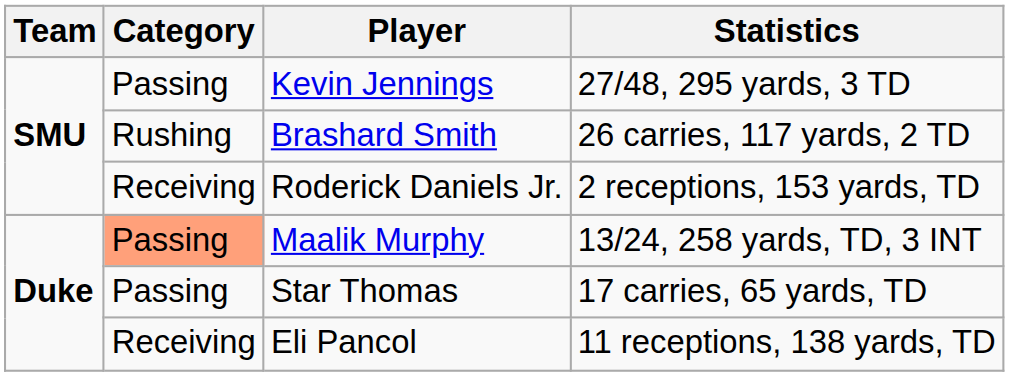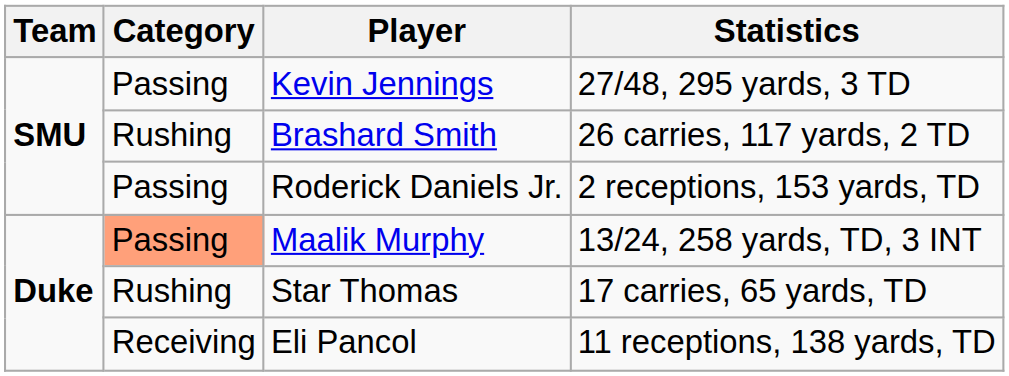(184, 187) Receiving -> (170, 187) Passing
(170, 291) Passing -> (172, 291) Rushing
